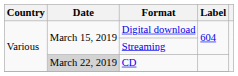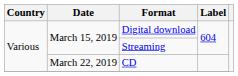(83, 63) lightgrey background -> (83, 63) no background
